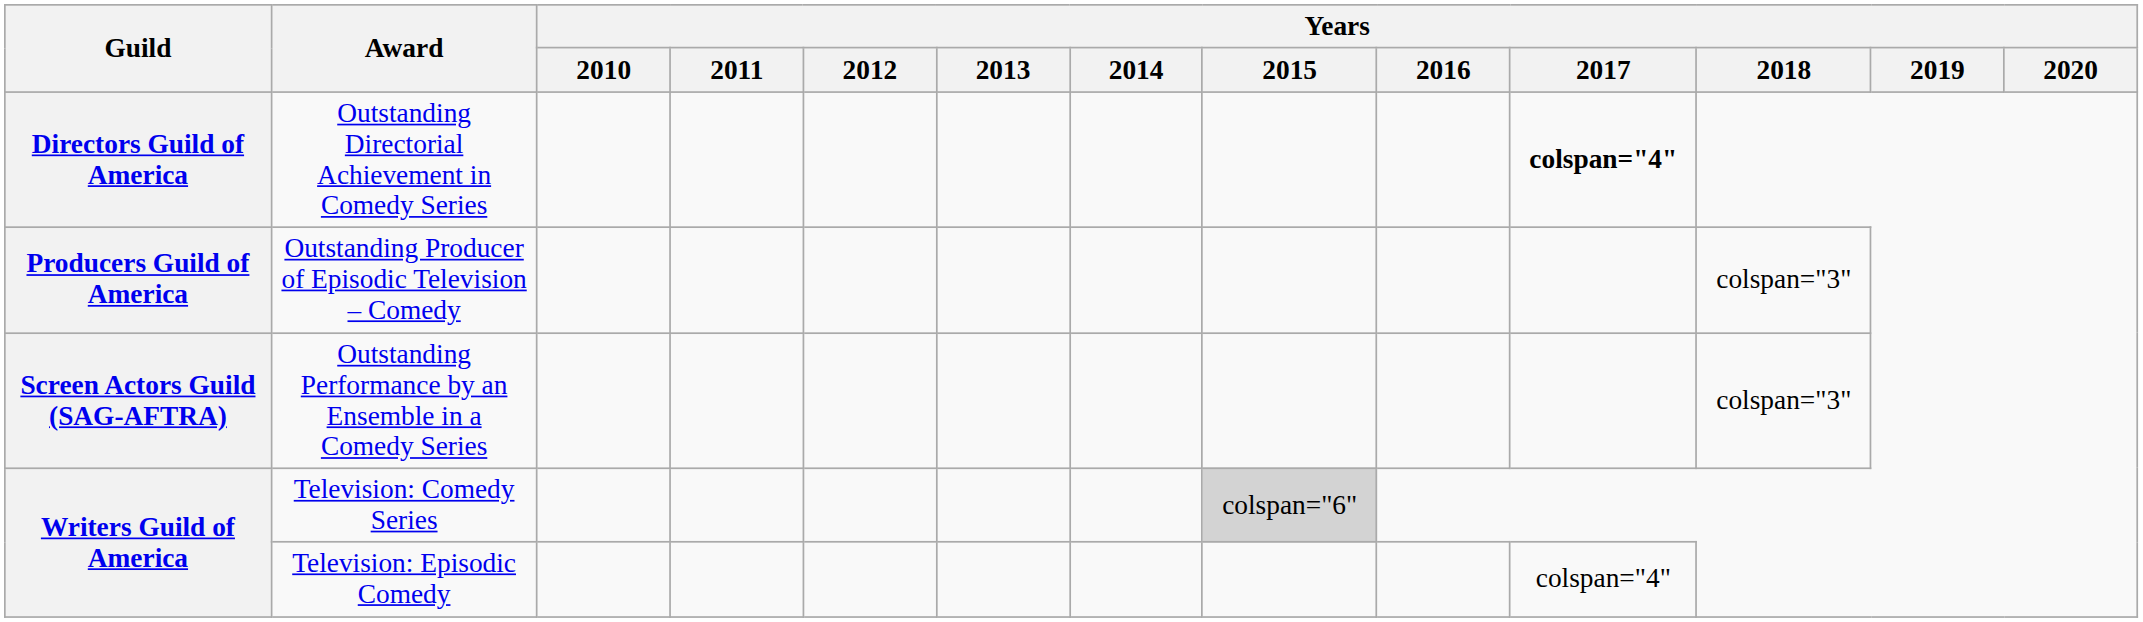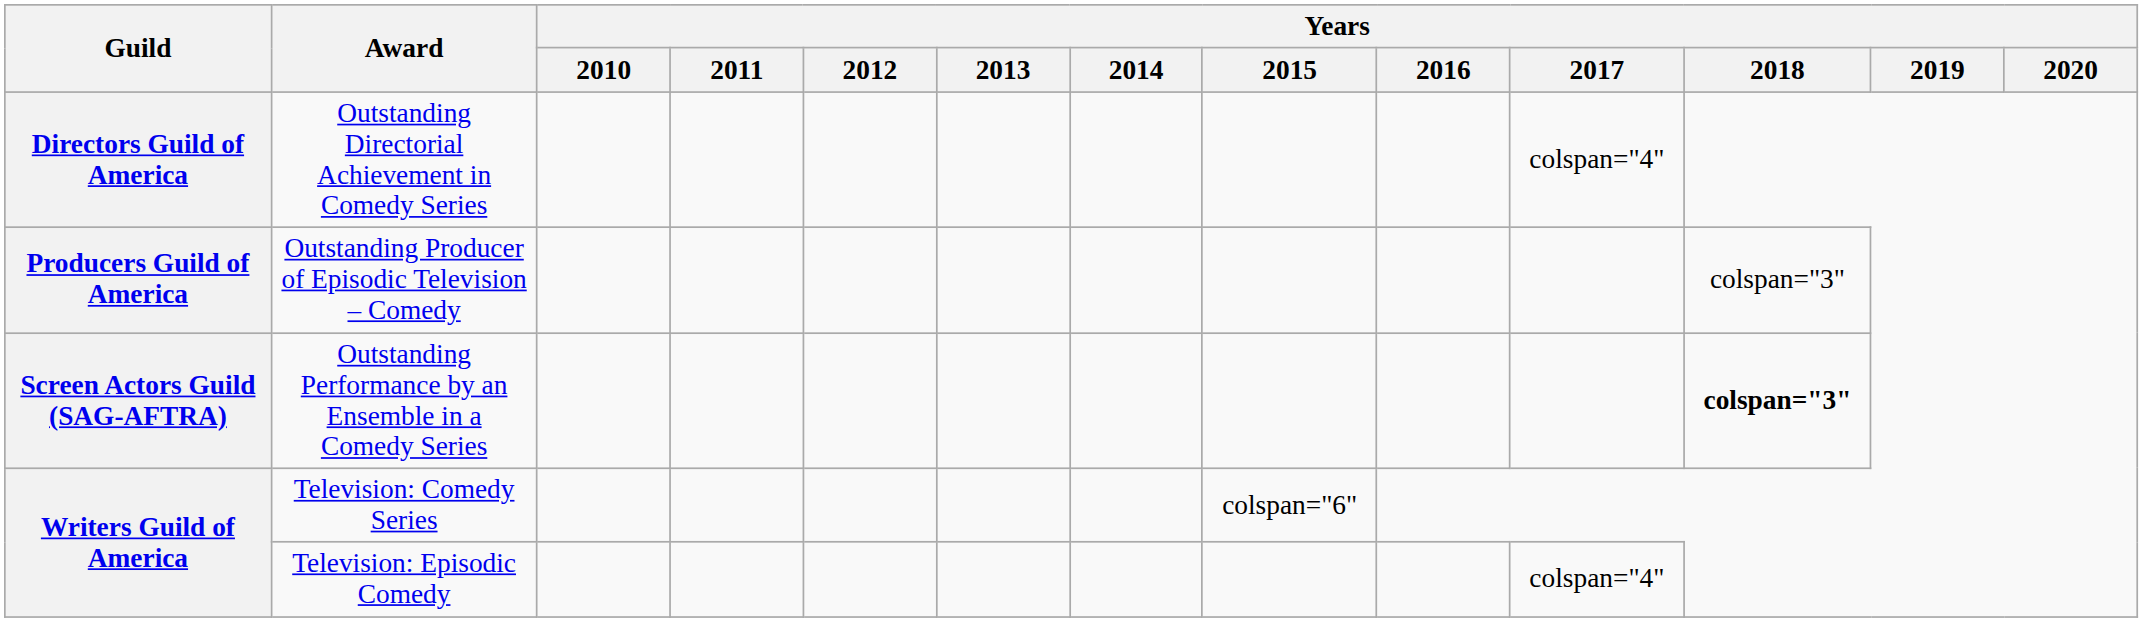(1603, 159) bold -> (1597, 159) normal
(1784, 399) normal -> (1777, 399) bold
(1290, 504) lightgrey background -> (1290, 504) no background
